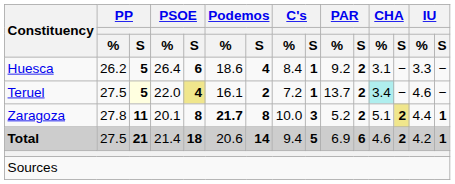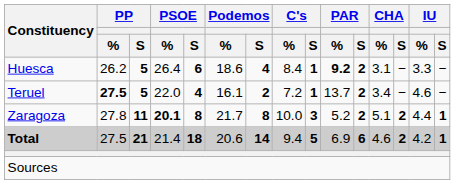(341, 68) normal -> (341, 68) bold
(113, 92) normal -> (113, 92) bold
(144, 92) lightyellow background -> (144, 92) no background
(198, 92) khaki background -> (198, 92) no background
(381, 92) paleturquoise background -> (381, 92) no background
(167, 115) normal -> (167, 115) bold
(230, 115) bold -> (230, 115) normal
(402, 115) khaki background -> (402, 115) no background
